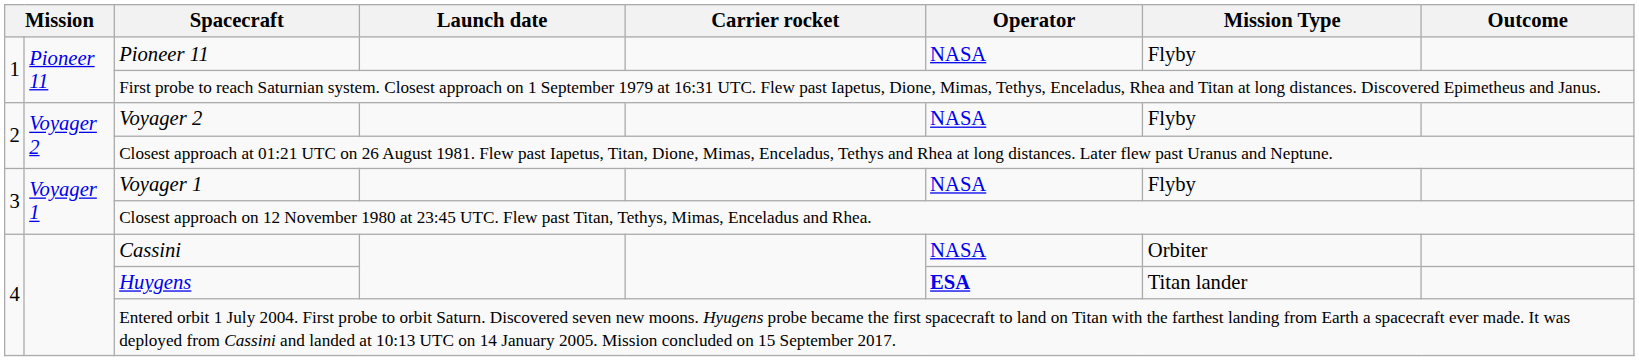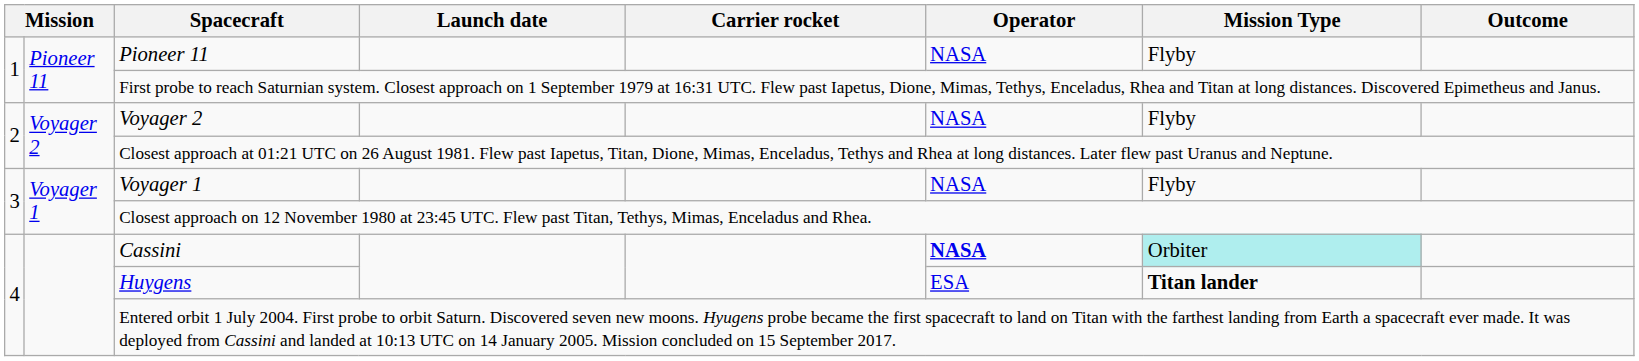(958, 250) normal -> (958, 250) bold
(1178, 250) no background -> (1178, 250) paleturquoise background
(950, 282) bold -> (950, 282) normal
(1198, 282) normal -> (1203, 282) bold
